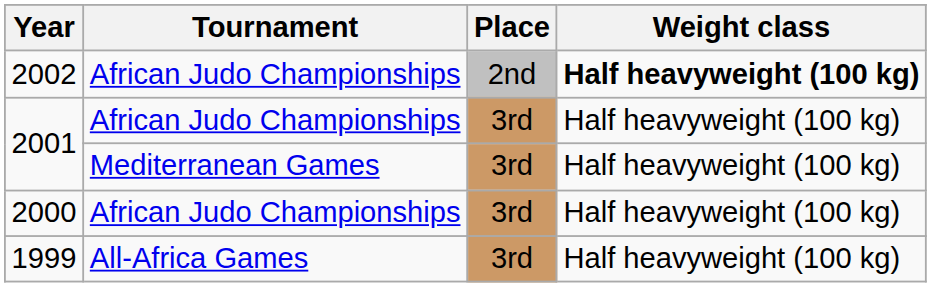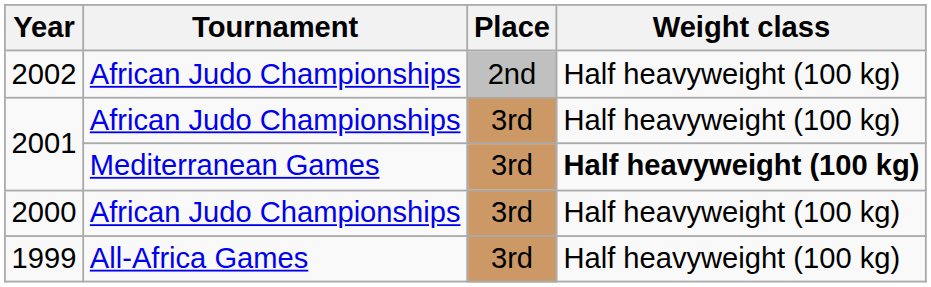(741, 73) bold -> (732, 73) normal
(732, 166) normal -> (741, 166) bold
